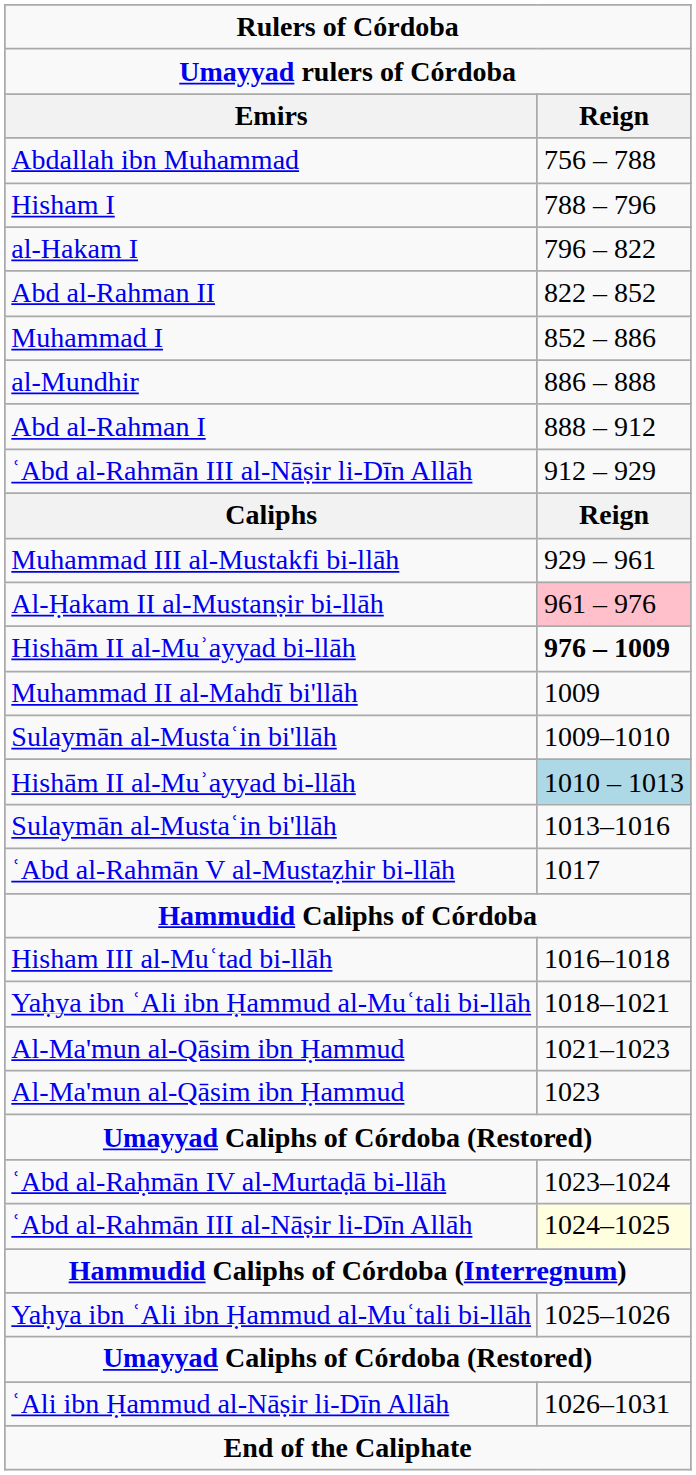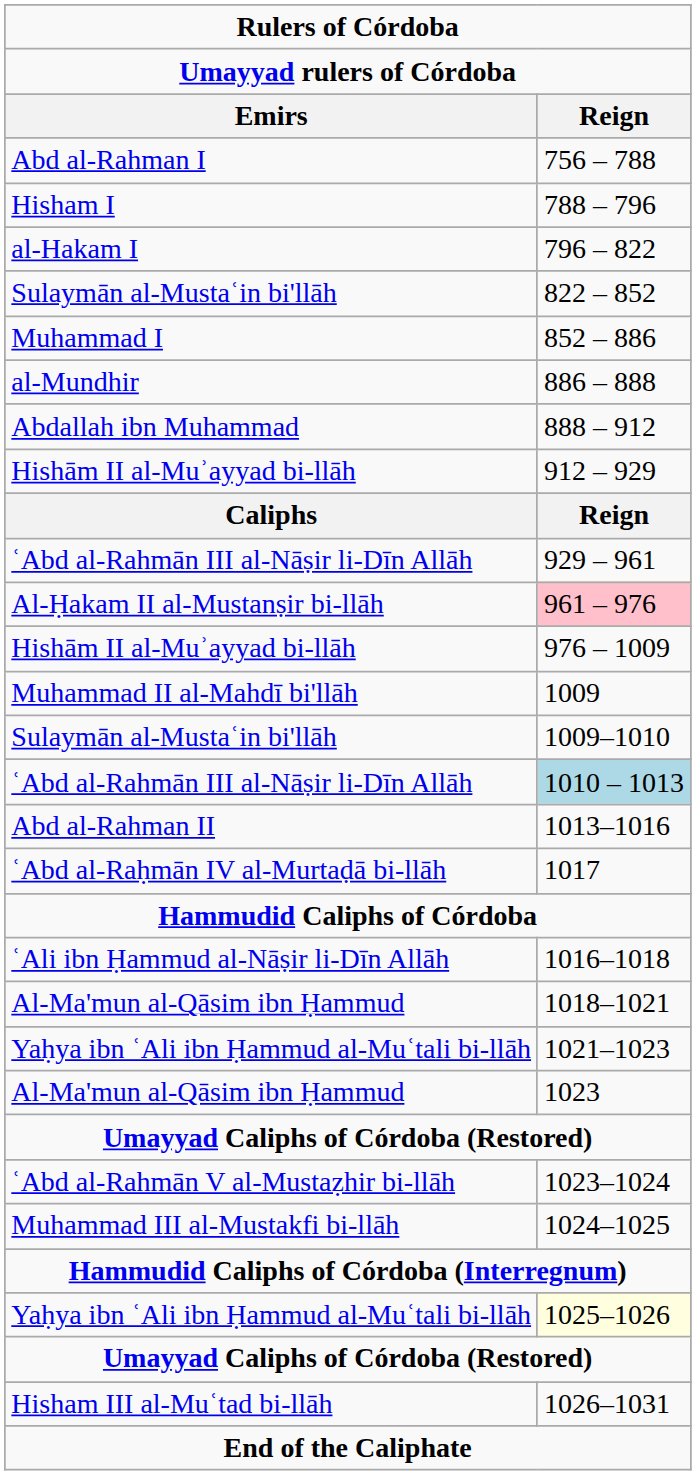(155, 159) Abdallah ibn Muhammad -> (109, 159) Abd al-Rahman I
(113, 293) Abd al-Rahman II -> (174, 293) Sulaymān al-Mustaʿin bi'llāh
(109, 426) Abd al-Rahman I -> (155, 426) Abdallah ibn Muhammad
(242, 470) ʿAbd al-Rahmān III al-Nāṣir li-Dīn Allāh -> (184, 470) Hishām II al-Muʾayyad bi-llāh
(205, 559) Muhammad III al-Mustakfi bi-llāh -> (242, 559) ʿAbd al-Rahmān III al-Nāṣir li-Dīn Allāh
(607, 648) bold -> (607, 648) normal
(184, 781) Hishām II al-Muʾayyad bi-llāh -> (242, 781) ʿAbd al-Rahmān III al-Nāṣir li-Dīn Allāh
(174, 826) Sulaymān al-Mustaʿin bi'llāh -> (113, 826) Abd al-Rahman II
(233, 870) ʿAbd al-Rahmān V al-Mustaẓhir bi-llāh -> (229, 870) ʿAbd al-Raḥmān IV al-Murtaḍā bi-llāh
(172, 959) Hisham III al-Muʿtad bi-llāh -> (230, 959) ʿAli ibn Ḥammud al-Nāṣir li-Dīn Allāh
(271, 1003) Yaḥya ibn ʿAli ibn Ḥammud al-Muʿtali bi-llāh -> (208, 1003) Al-Ma'mun al-Qāsim ibn Ḥammud
(208, 1048) Al-Ma'mun al-Qāsim ibn Ḥammud -> (271, 1048) Yaḥya ibn ʿAli ibn Ḥammud al-Muʿtali bi-llāh
(229, 1181) ʿAbd al-Raḥmān IV al-Murtaḍā bi-llāh -> (233, 1181) ʿAbd al-Rahmān V al-Mustaẓhir bi-llāh
(242, 1225) ʿAbd al-Rahmān III al-Nāṣir li-Dīn Allāh -> (205, 1225) Muhammad III al-Mustakfi bi-llāh
(607, 1225) lightyellow background -> (607, 1225) no background
(607, 1314) no background -> (607, 1314) lightyellow background
(230, 1403) ʿAli ibn Ḥammud al-Nāṣir li-Dīn Allāh -> (172, 1403) Hisham III al-Muʿtad bi-llāh
